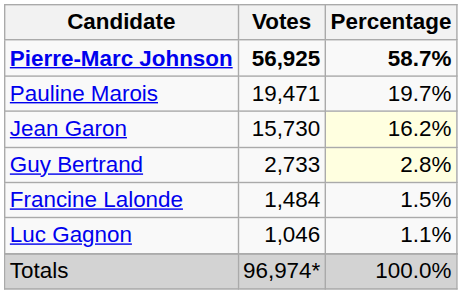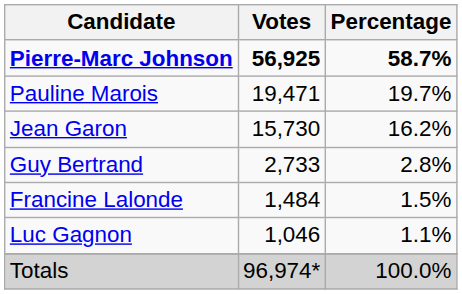(420, 128) lightyellow background -> (420, 128) no background
(426, 164) lightyellow background -> (426, 164) no background
